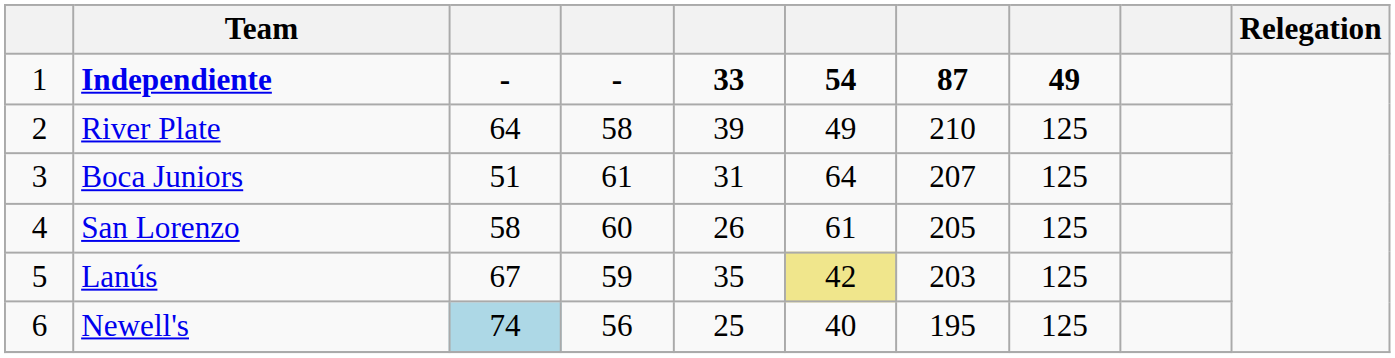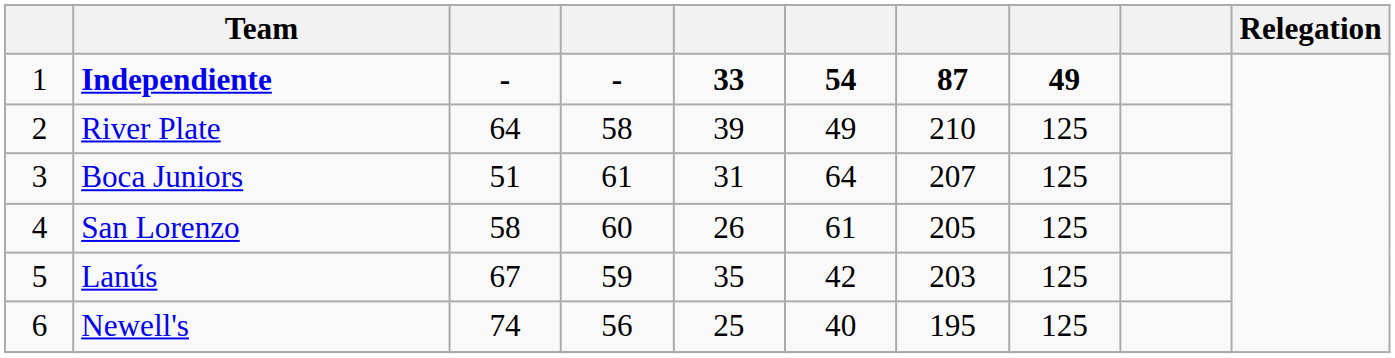(841, 276) khaki background -> (841, 276) no background
(505, 326) lightblue background -> (505, 326) no background
